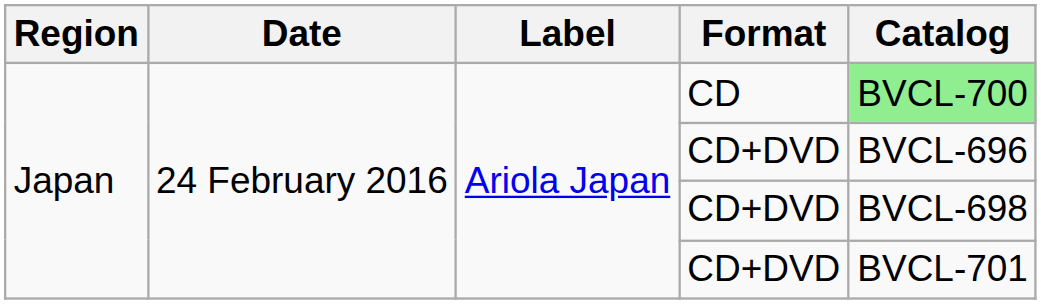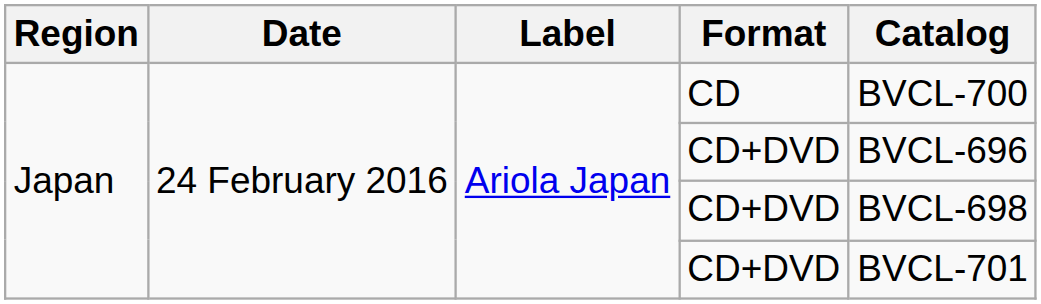(943, 92) lightgreen background -> (943, 92) no background
